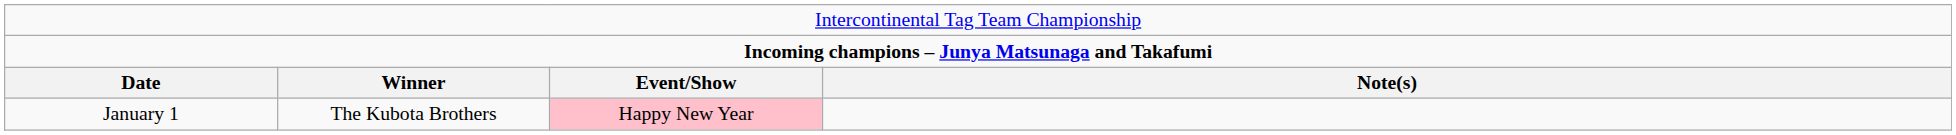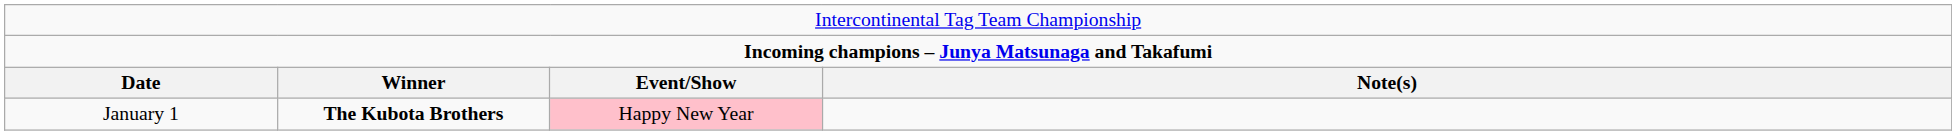(413, 113) normal -> (413, 113) bold
